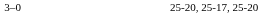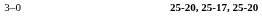(214, 8) normal -> (214, 8) bold
